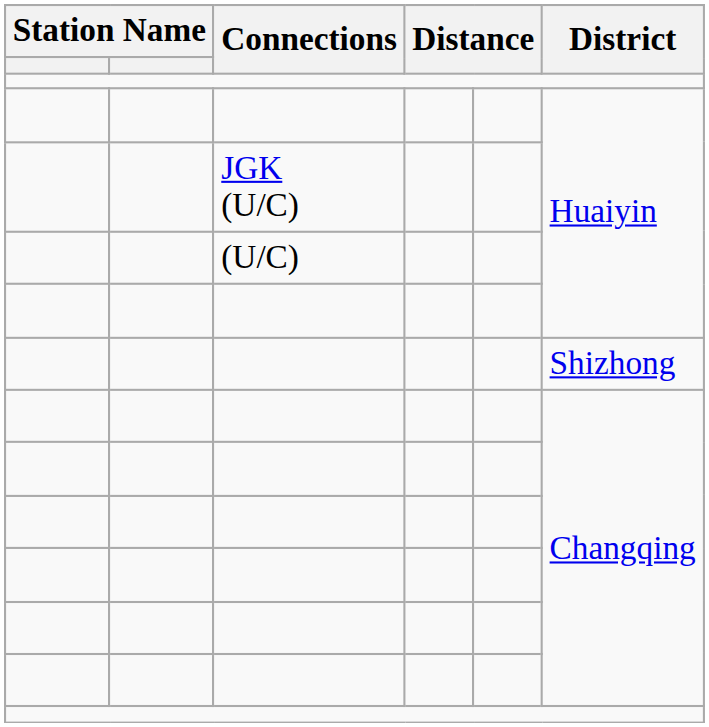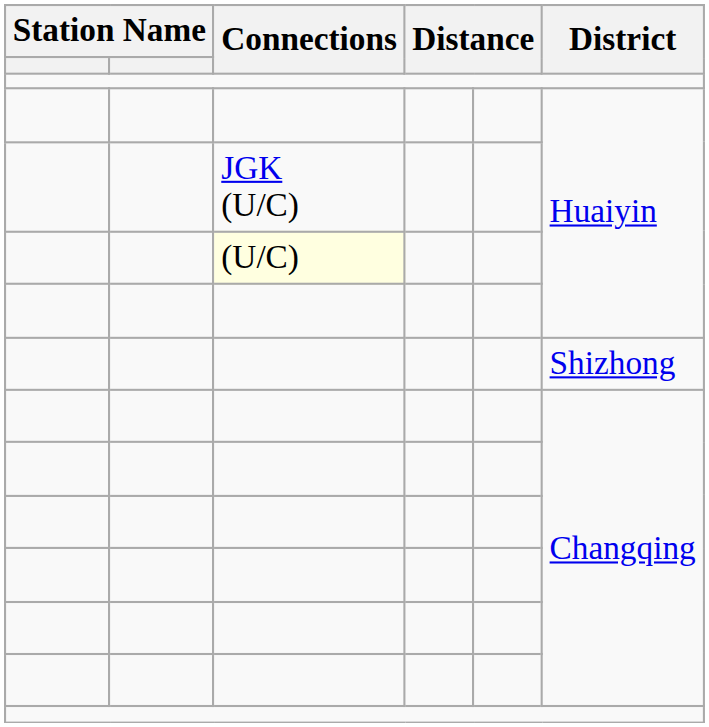(260, 257) no background -> (260, 257) lightyellow background
